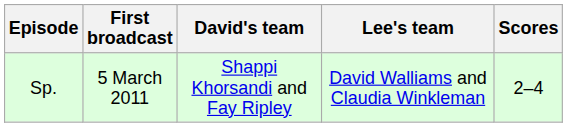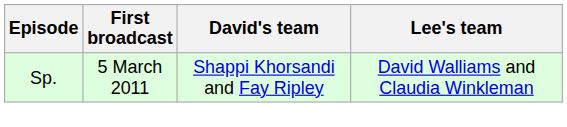- column: (528, 28)
